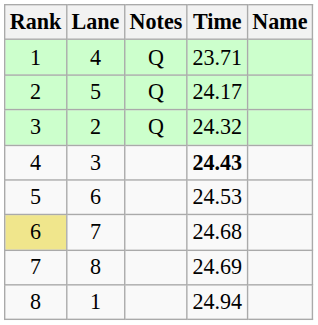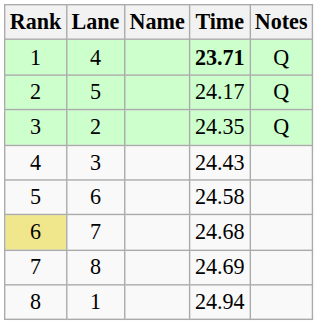columns swapped: (280, 22) <-> (156, 22)
(217, 57) normal -> (220, 57) bold
(217, 127) 24.32 -> (220, 127) 24.35
(217, 162) bold -> (220, 162) normal
(217, 197) 24.53 -> (220, 197) 24.58
